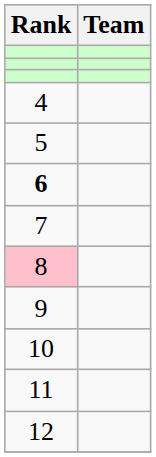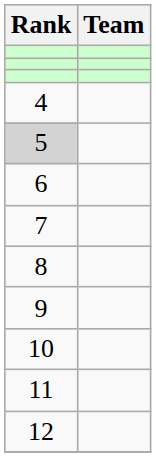(41, 143) no background -> (41, 143) lightgrey background
(41, 184) bold -> (41, 184) normal
(41, 266) pink background -> (41, 266) no background
